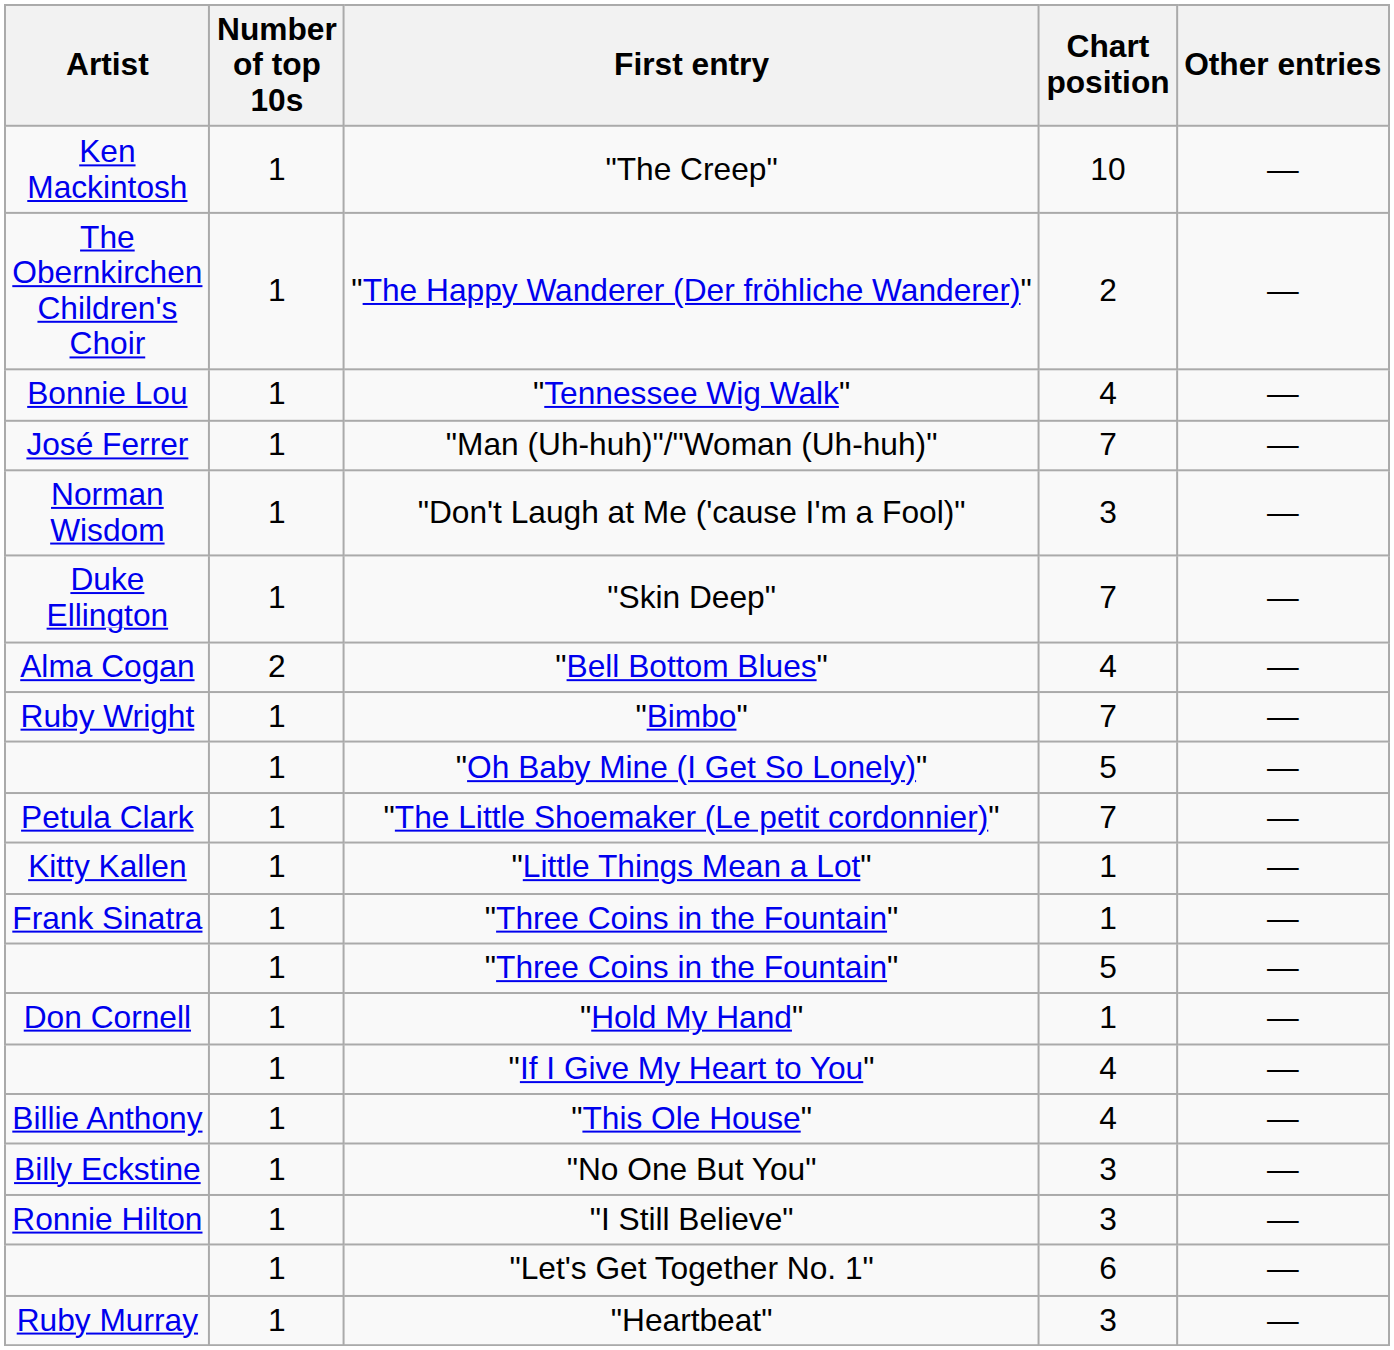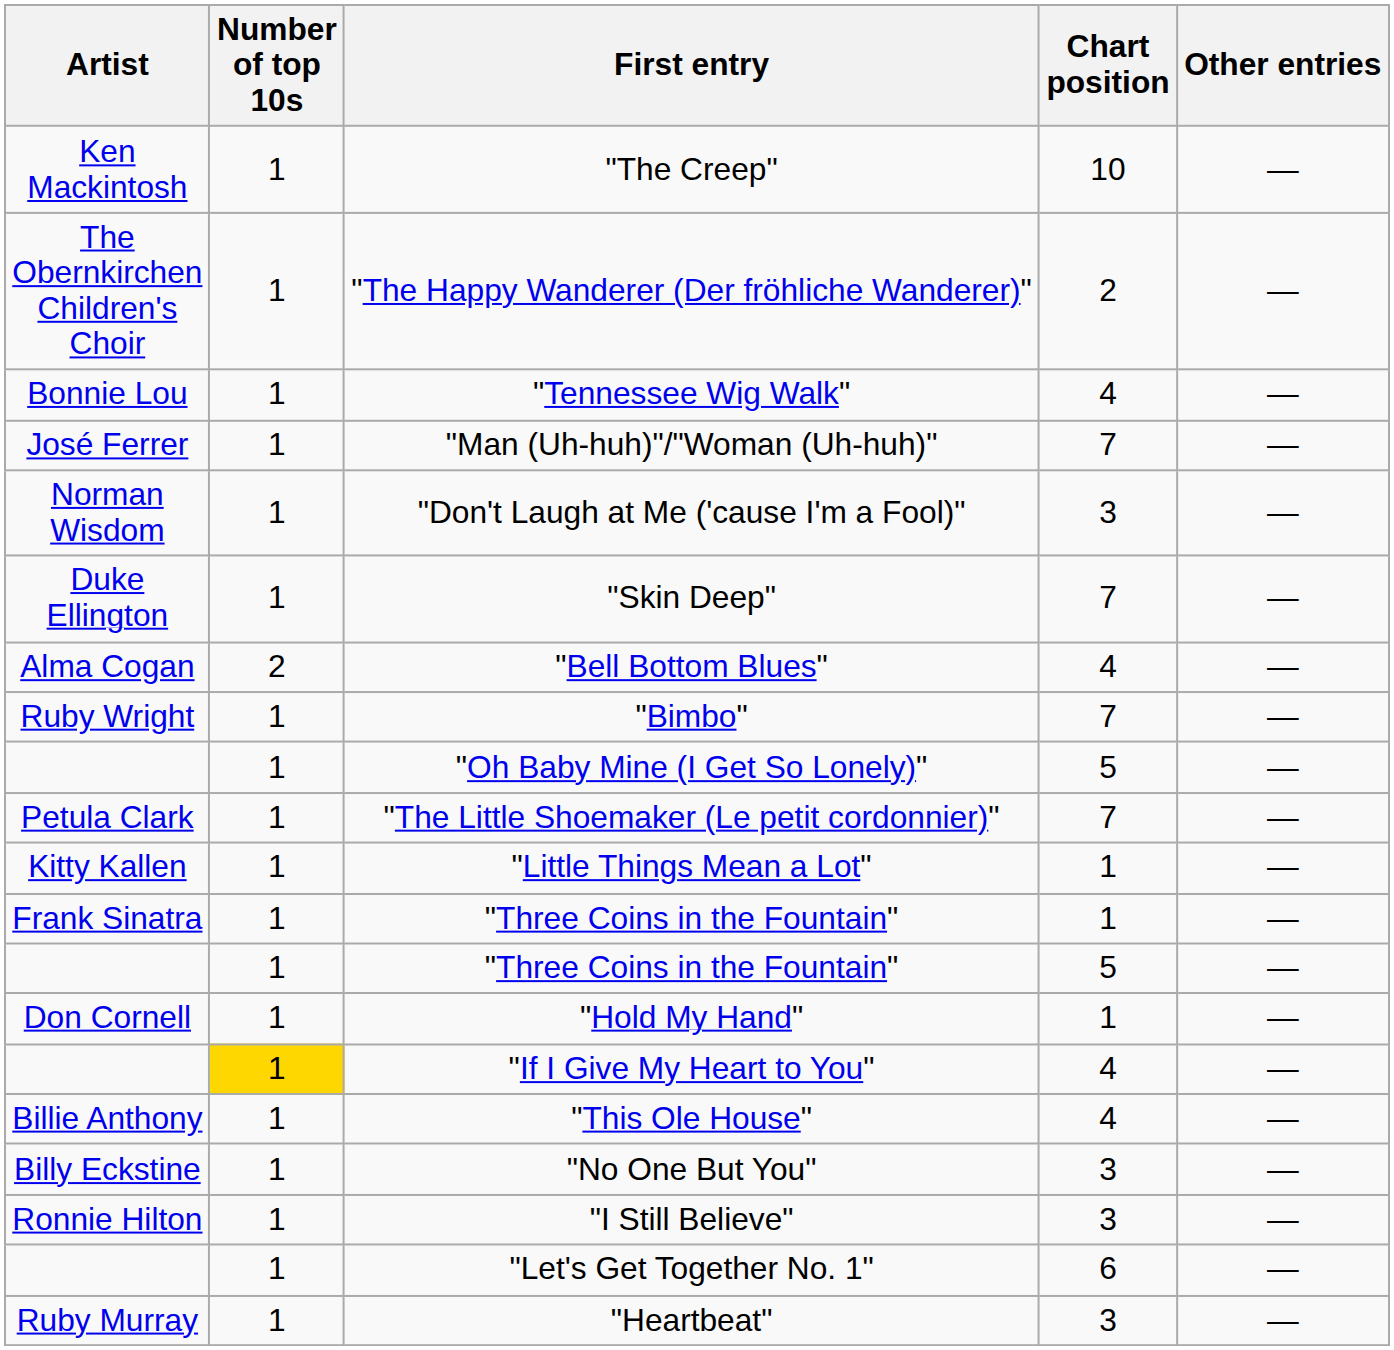(277, 1068) no background -> (277, 1068) gold background
